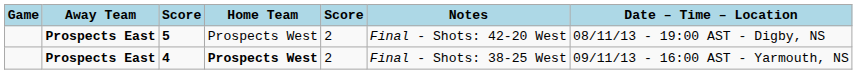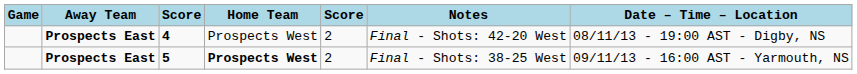(166, 37) 5 -> (166, 37) 4
(166, 58) 4 -> (166, 58) 5
